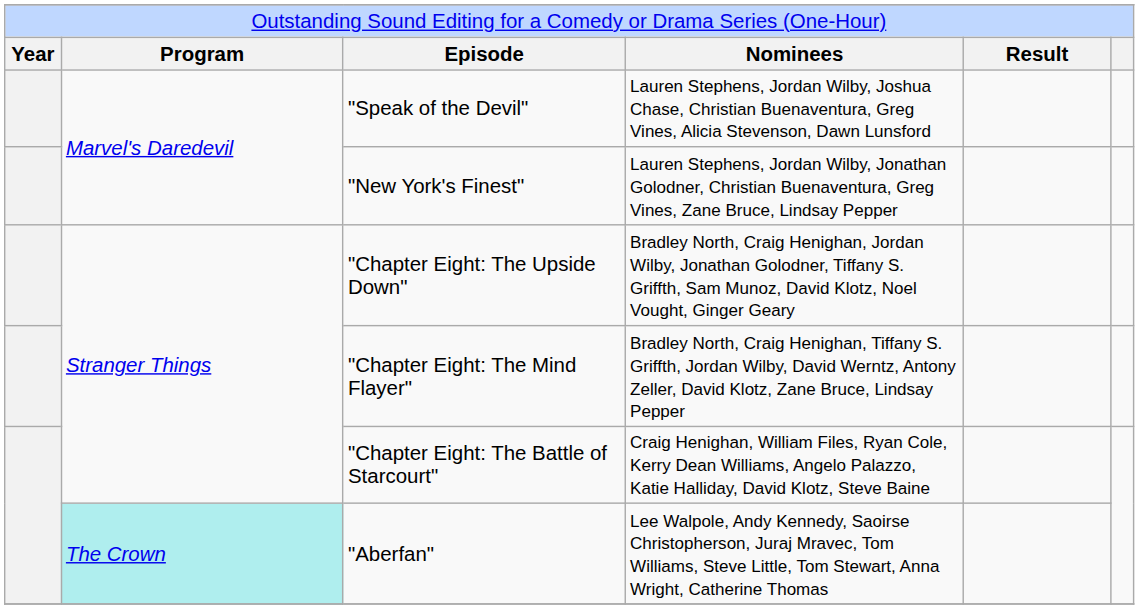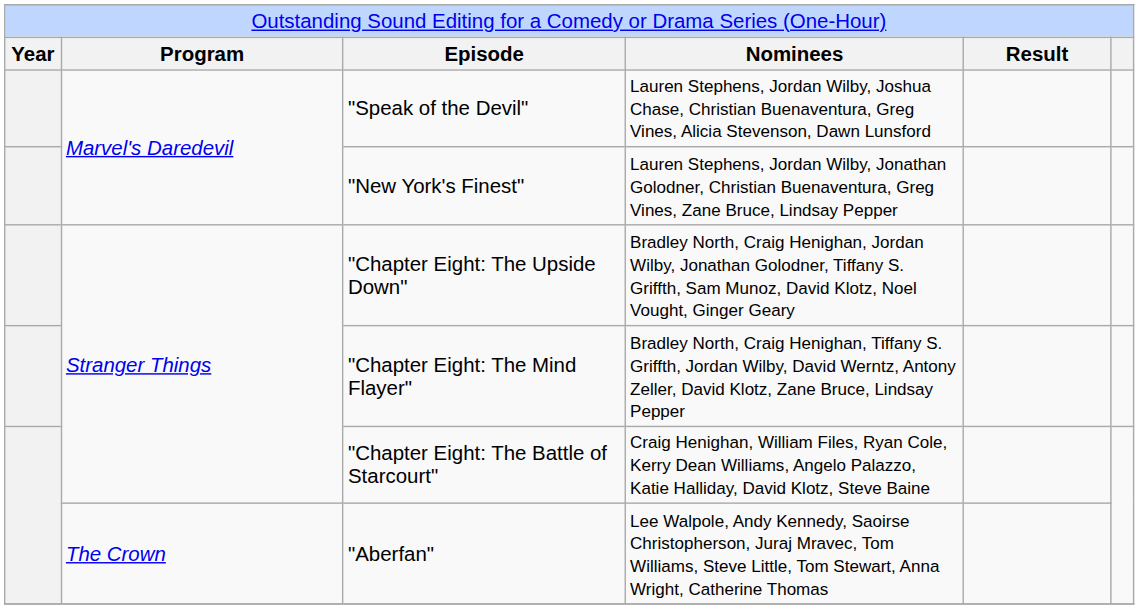(116, 554) paleturquoise background -> (116, 554) no background
